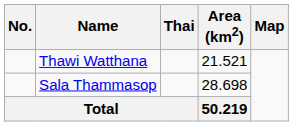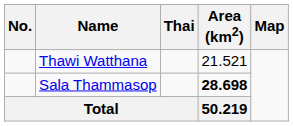(224, 85) normal -> (224, 85) bold
